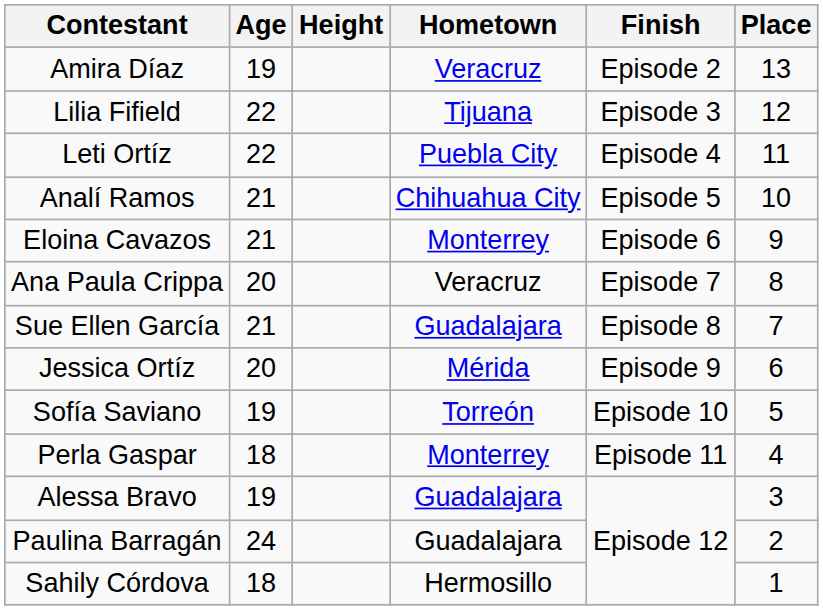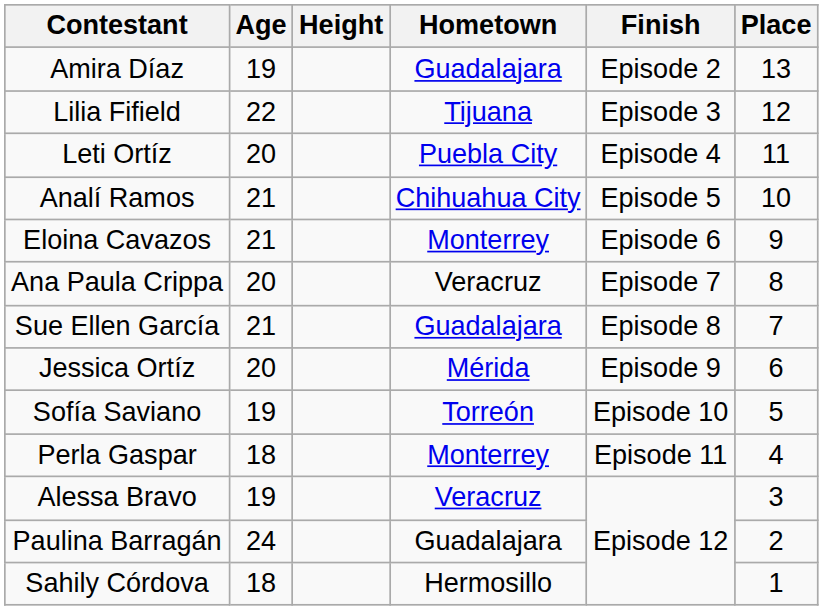(488, 68) Veracruz -> (488, 68) Guadalajara
(261, 154) 22 -> (261, 154) 20
(488, 497) Guadalajara -> (488, 497) Veracruz
